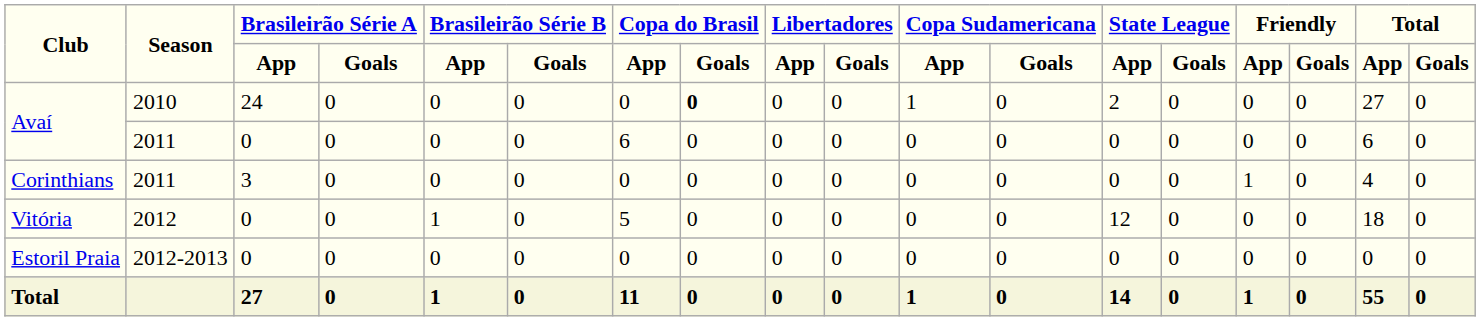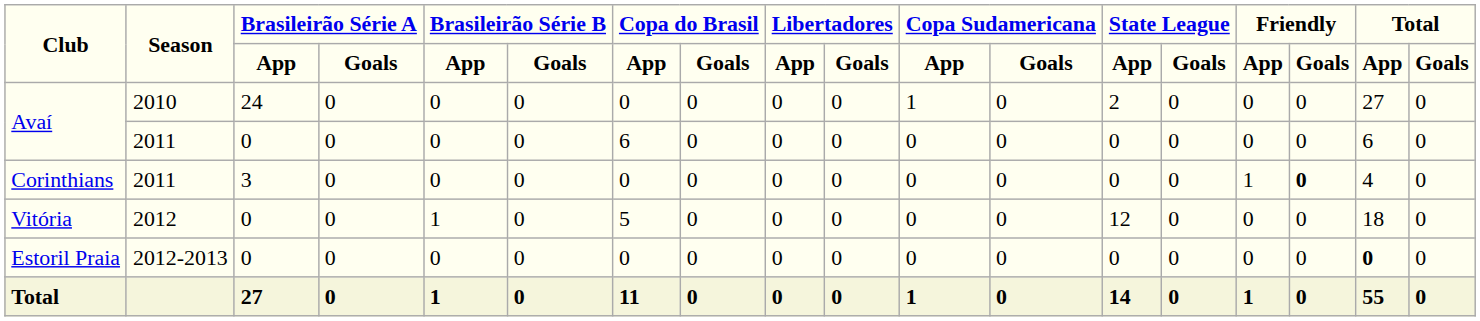(692, 101) bold -> (692, 101) normal
(1301, 179) normal -> (1301, 179) bold
(1368, 257) normal -> (1368, 257) bold
